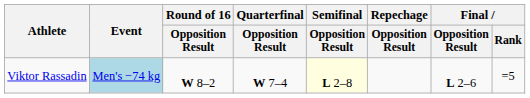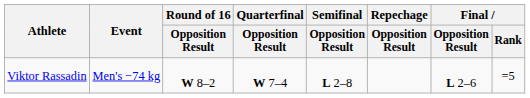(126, 75) lightblue background -> (126, 75) no background
(337, 83) lightyellow background -> (337, 83) no background
